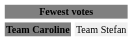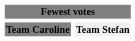(101, 29) normal -> (103, 29) bold
